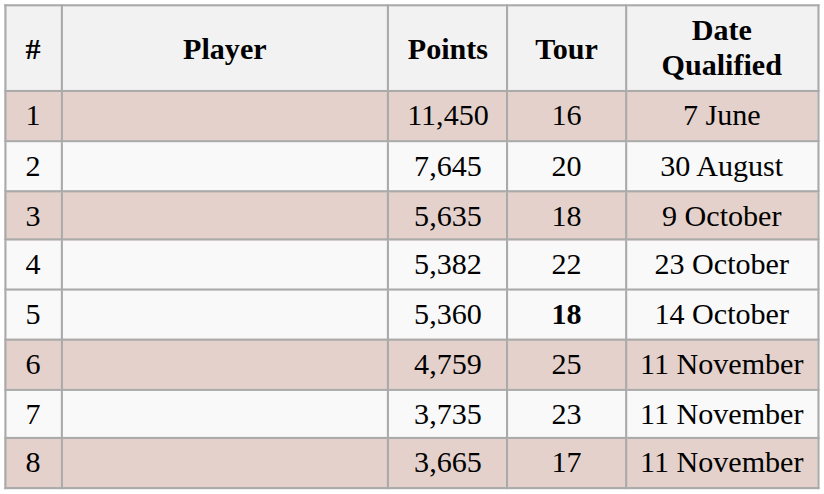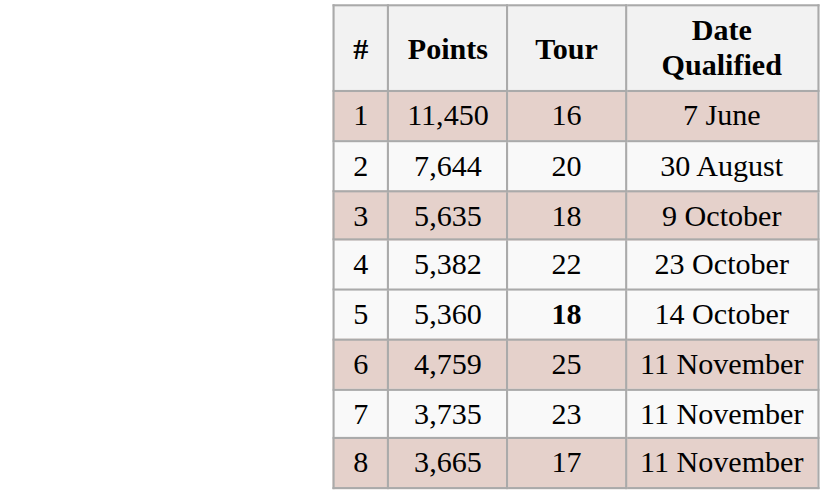- column: (225, 48)
(448, 165) 7,645 -> (448, 165) 7,644
